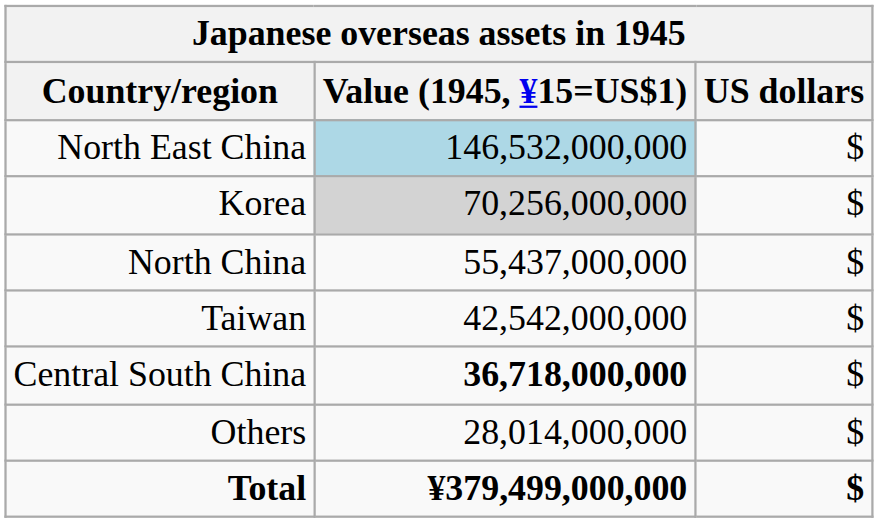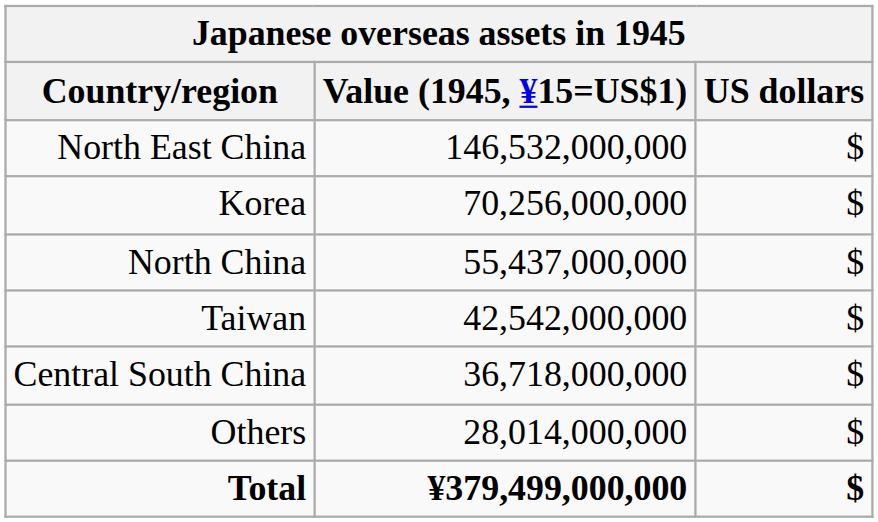(566, 147) lightblue background -> (566, 147) no background
(575, 204) lightgrey background -> (575, 204) no background
(575, 374) bold -> (575, 374) normal
